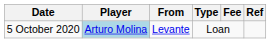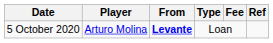(116, 29) lightblue background -> (116, 29) no background
(171, 29) normal -> (172, 29) bold
